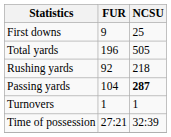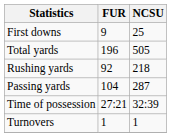(141, 86) bold -> (141, 86) normal
rows swapped: (30, 104) <-> (51, 123)
